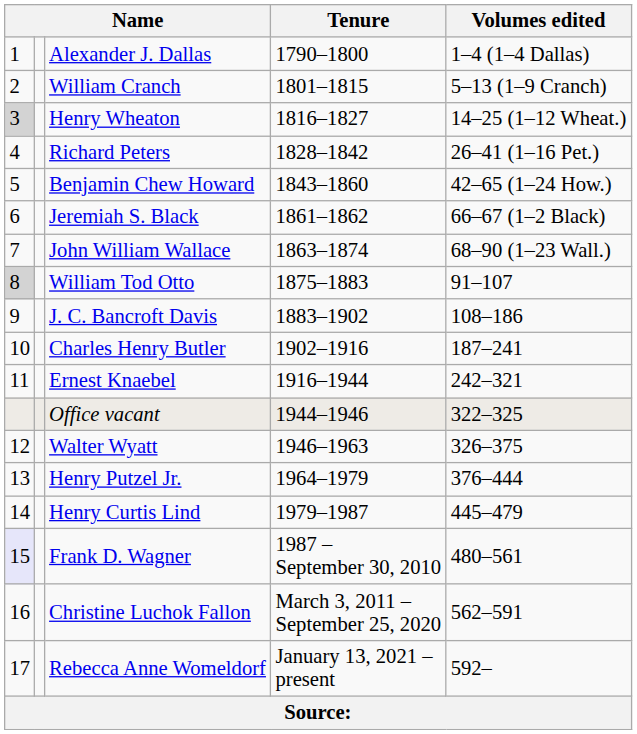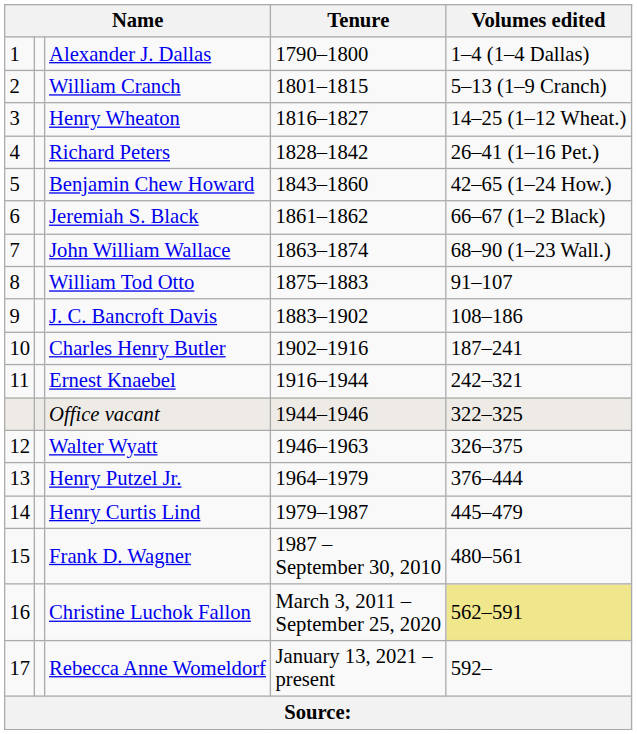(15, 119) lightgrey background -> (15, 119) no background
(15, 282) lightgrey background -> (15, 282) no background
(20, 556) lavender background -> (20, 556) no background
(487, 612) no background -> (487, 612) khaki background
